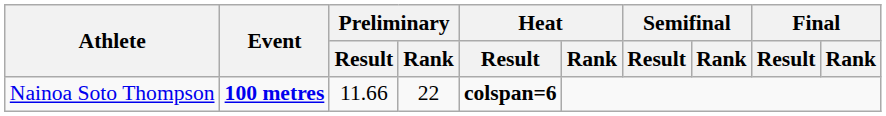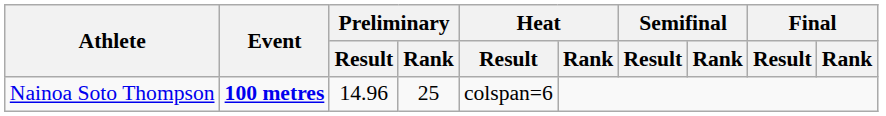(364, 93) 11.66 -> (364, 93) 14.96
(429, 93) 22 -> (429, 93) 25
(510, 93) bold -> (508, 93) normal
